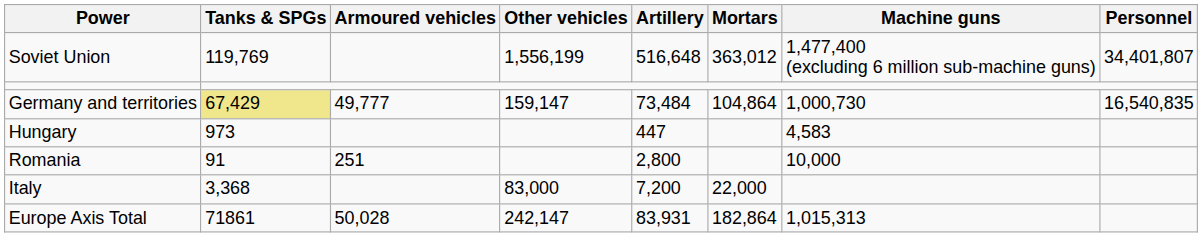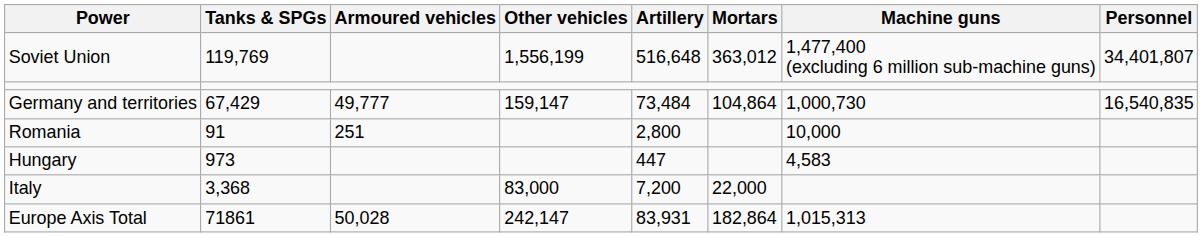(233, 103) khaki background -> (233, 103) no background
rows swapped: (43, 132) <-> (45, 160)
